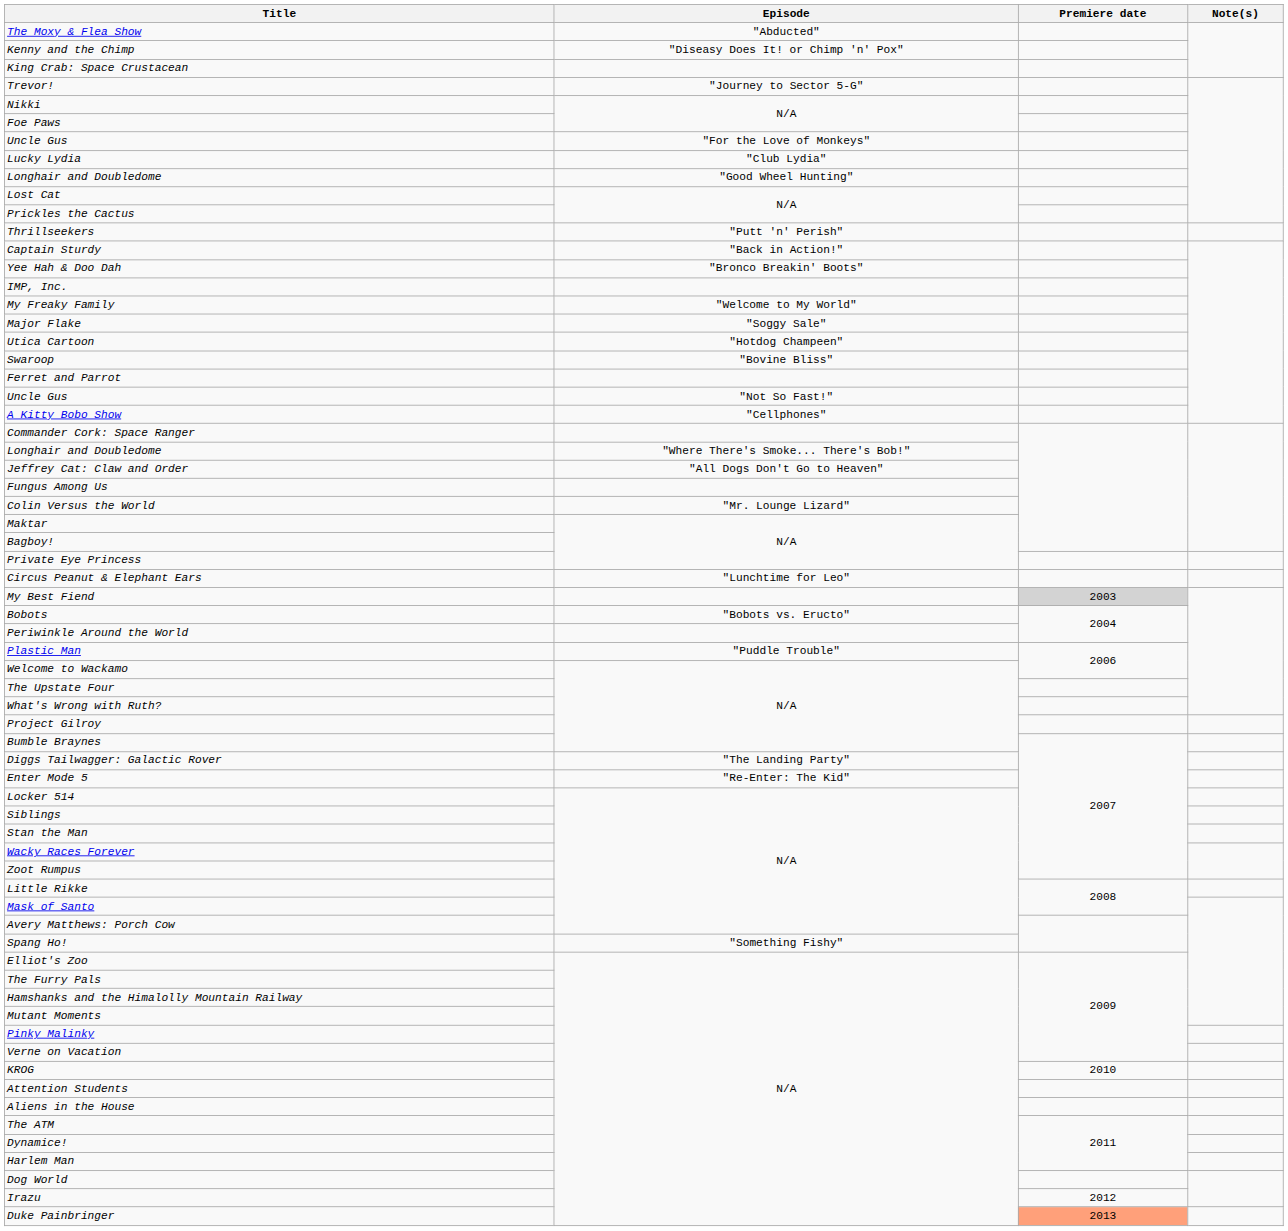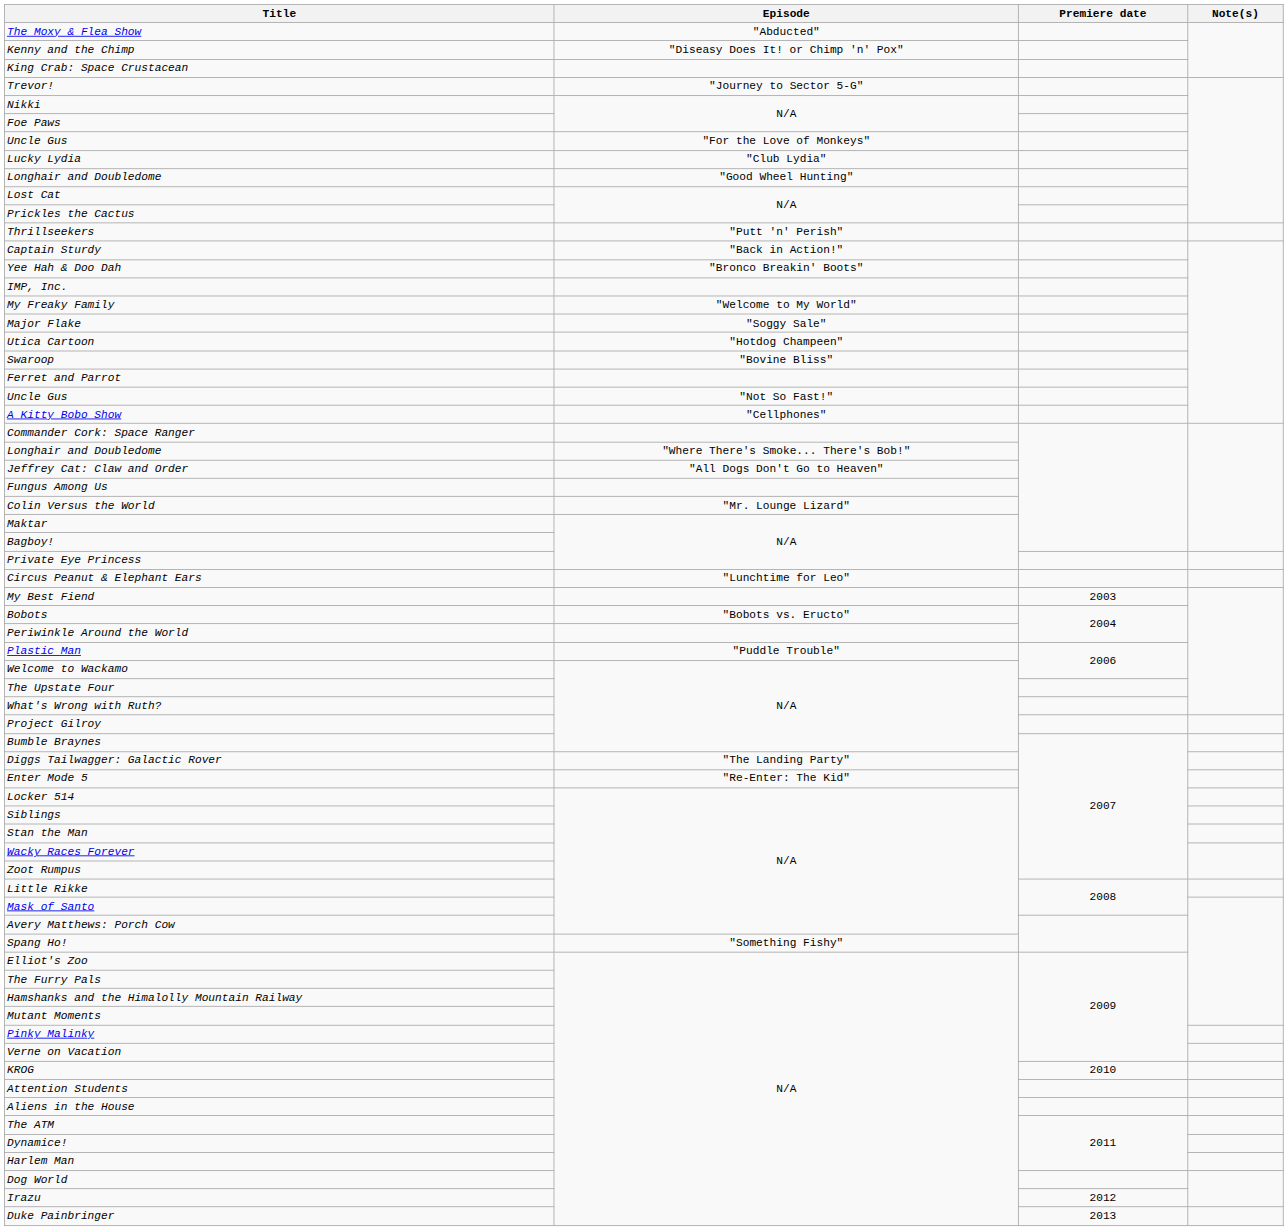(1103, 597) lightgrey background -> (1103, 597) no background
(1103, 1216) lightsalmon background -> (1103, 1216) no background
